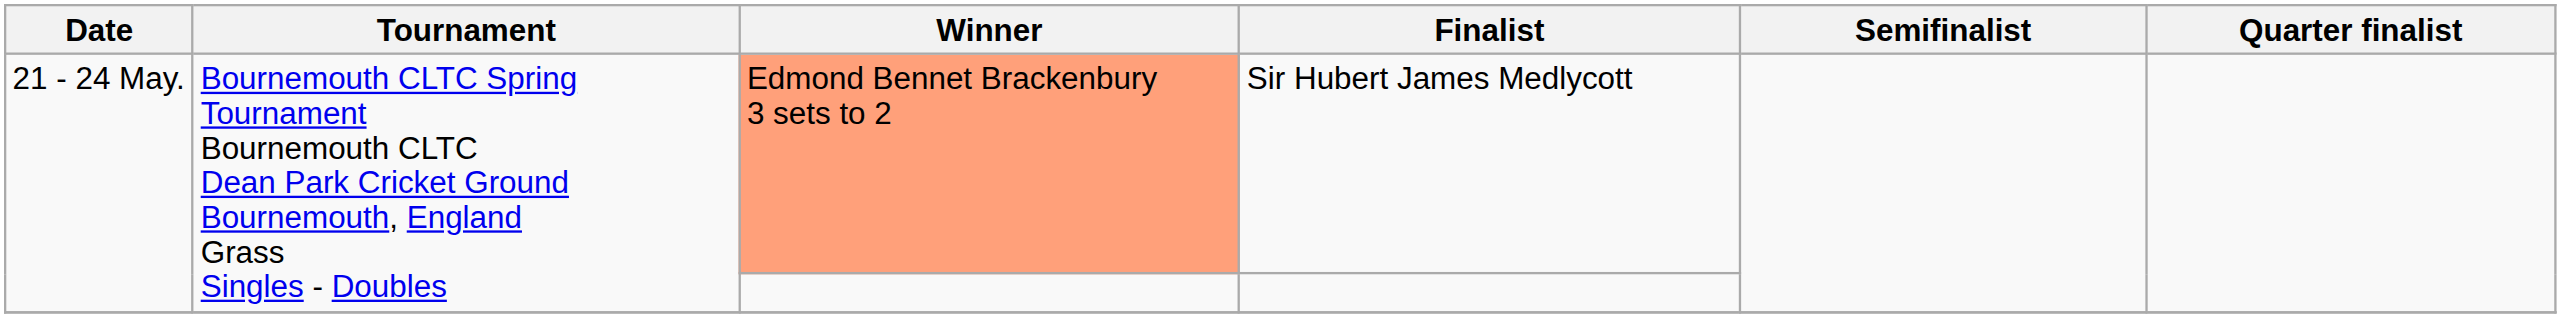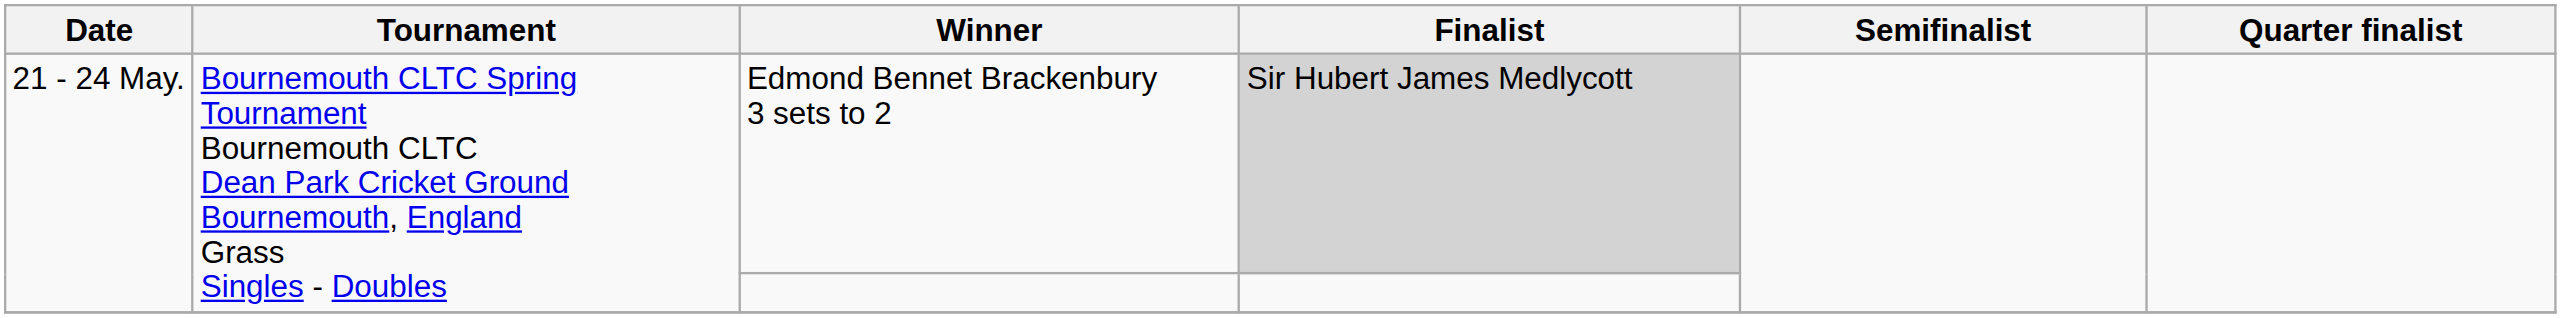(952, 96) lightsalmon background -> (952, 96) no background
(1440, 79) no background -> (1440, 79) lightgrey background
